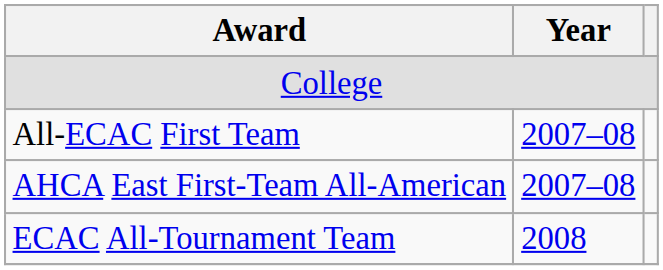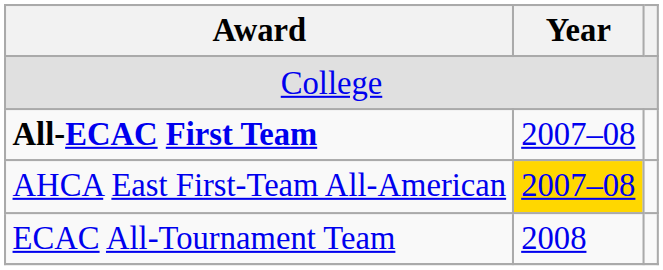(156, 133) normal -> (165, 133) bold
(578, 185) no background -> (578, 185) gold background
